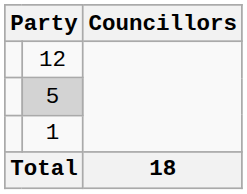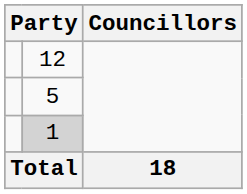(53, 97) lightgrey background -> (53, 97) no background
(53, 133) no background -> (53, 133) lightgrey background
